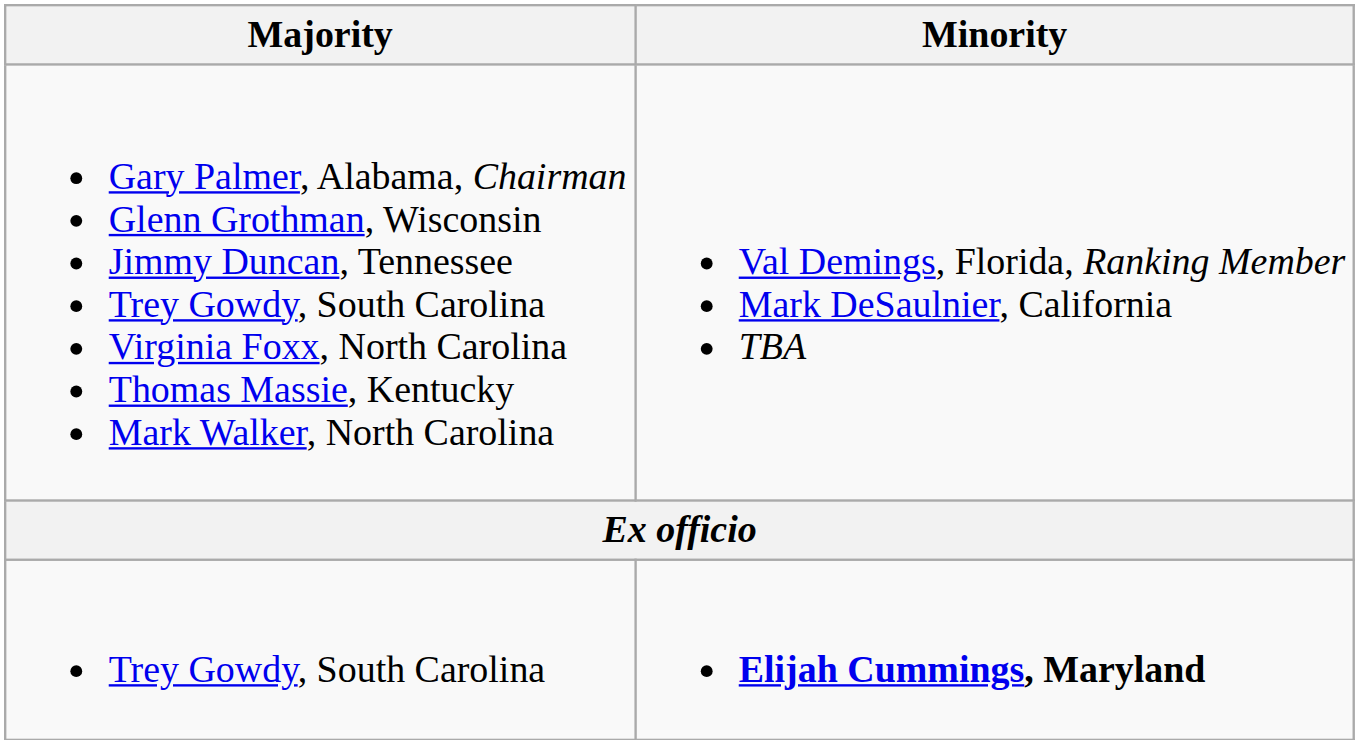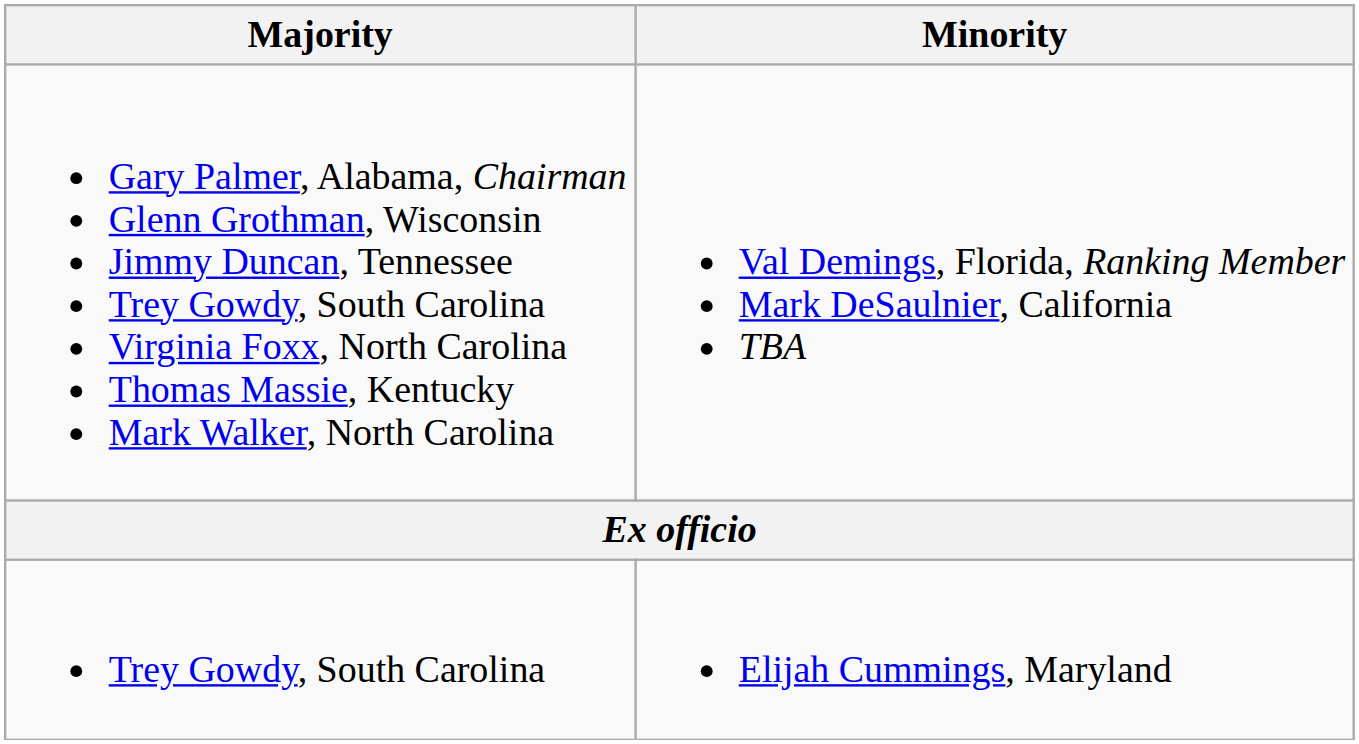(995, 671) bold -> (995, 671) normal
